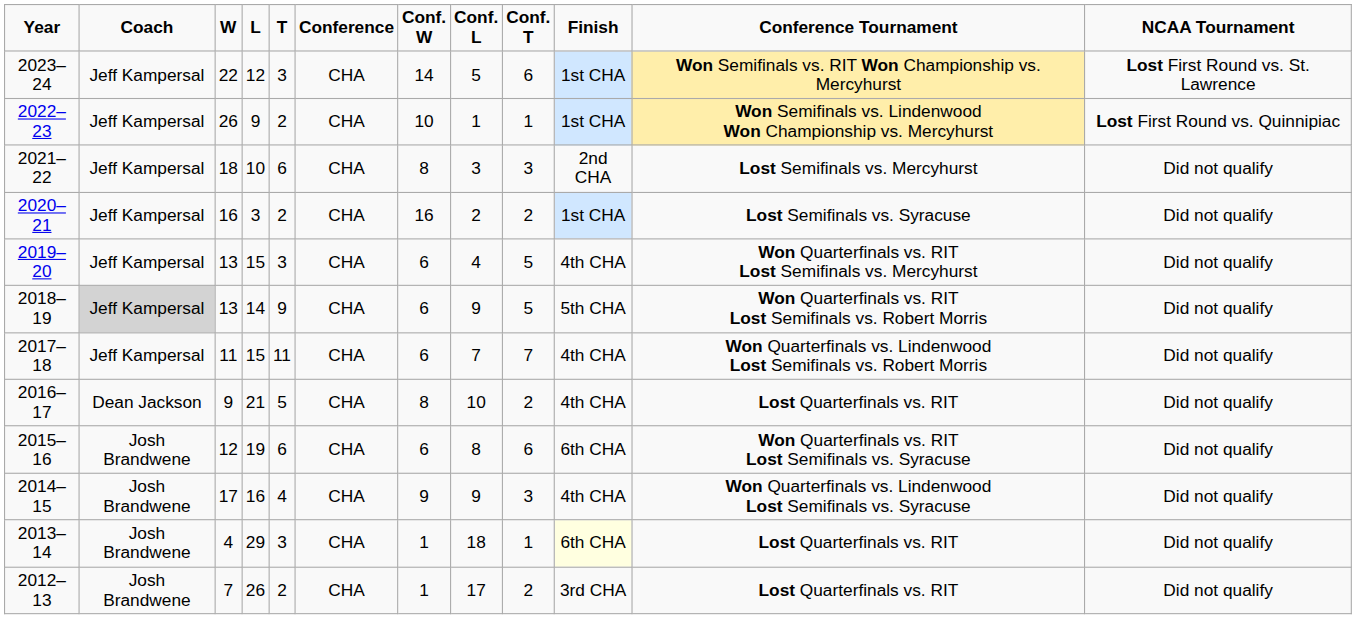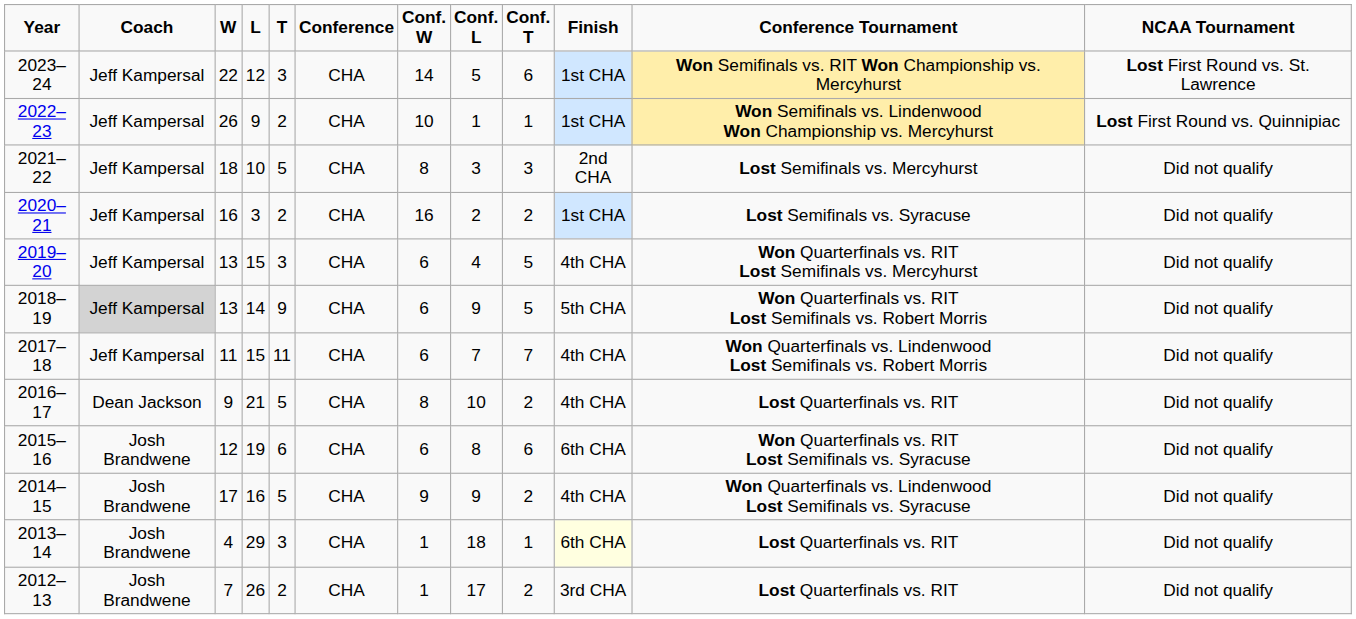(282, 168) 6 -> (282, 168) 5
(282, 496) 4 -> (282, 496) 5
(528, 496) 3 -> (528, 496) 2
